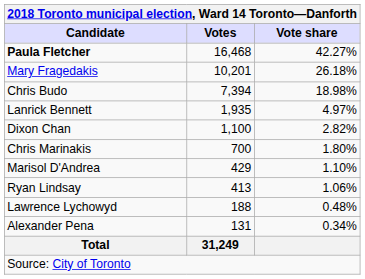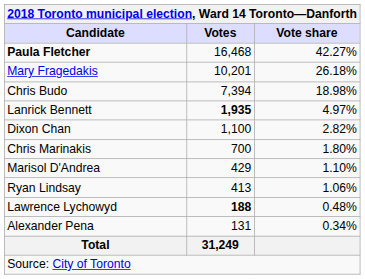(236, 110) normal -> (236, 110) bold
(241, 206) normal -> (241, 206) bold
